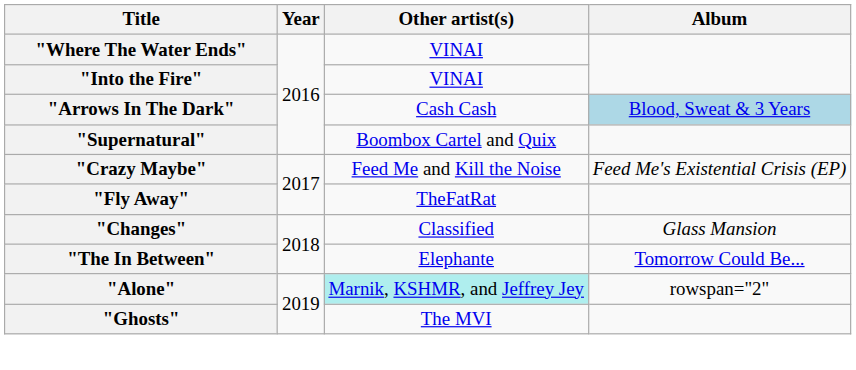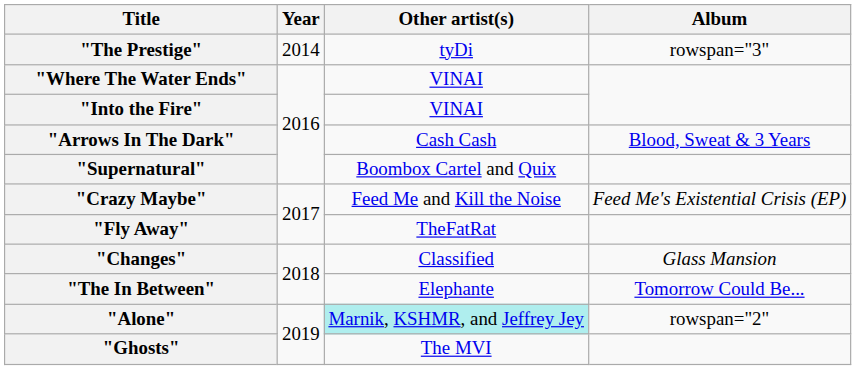+ row: (141, 49)
(720, 109) lightblue background -> (720, 139) no background
